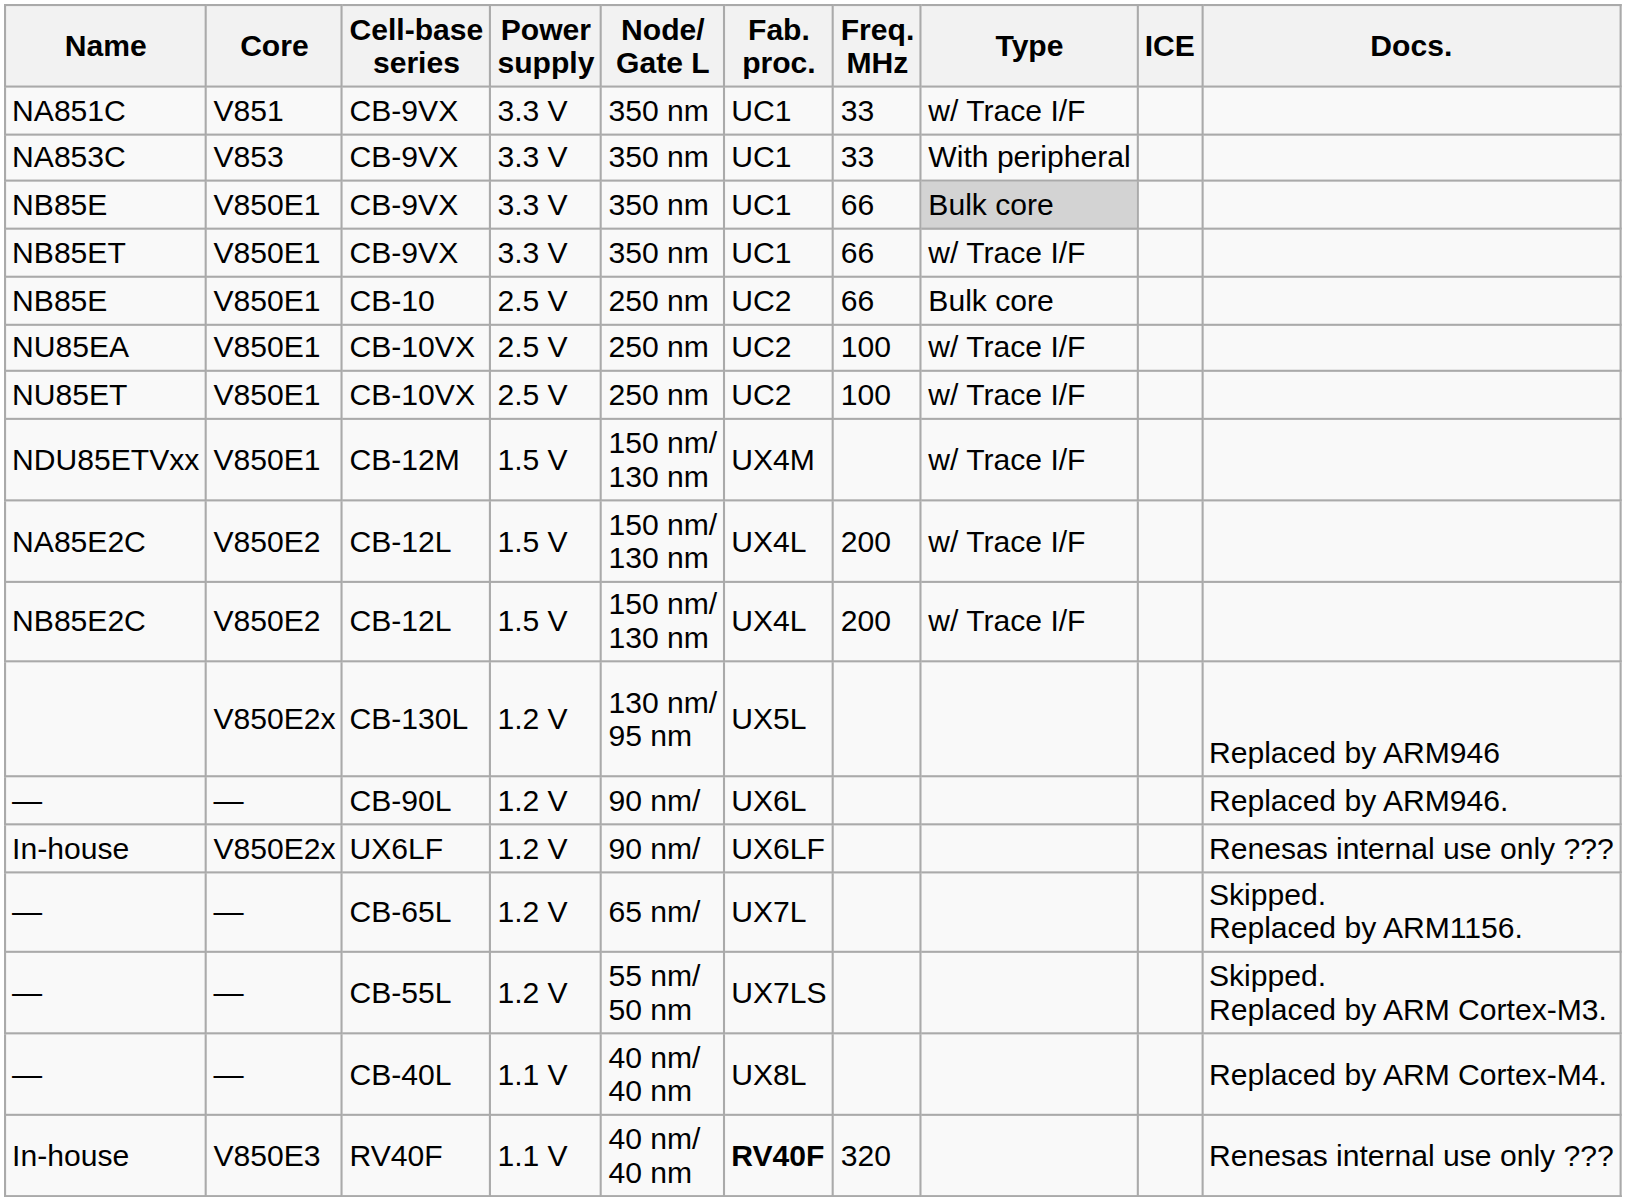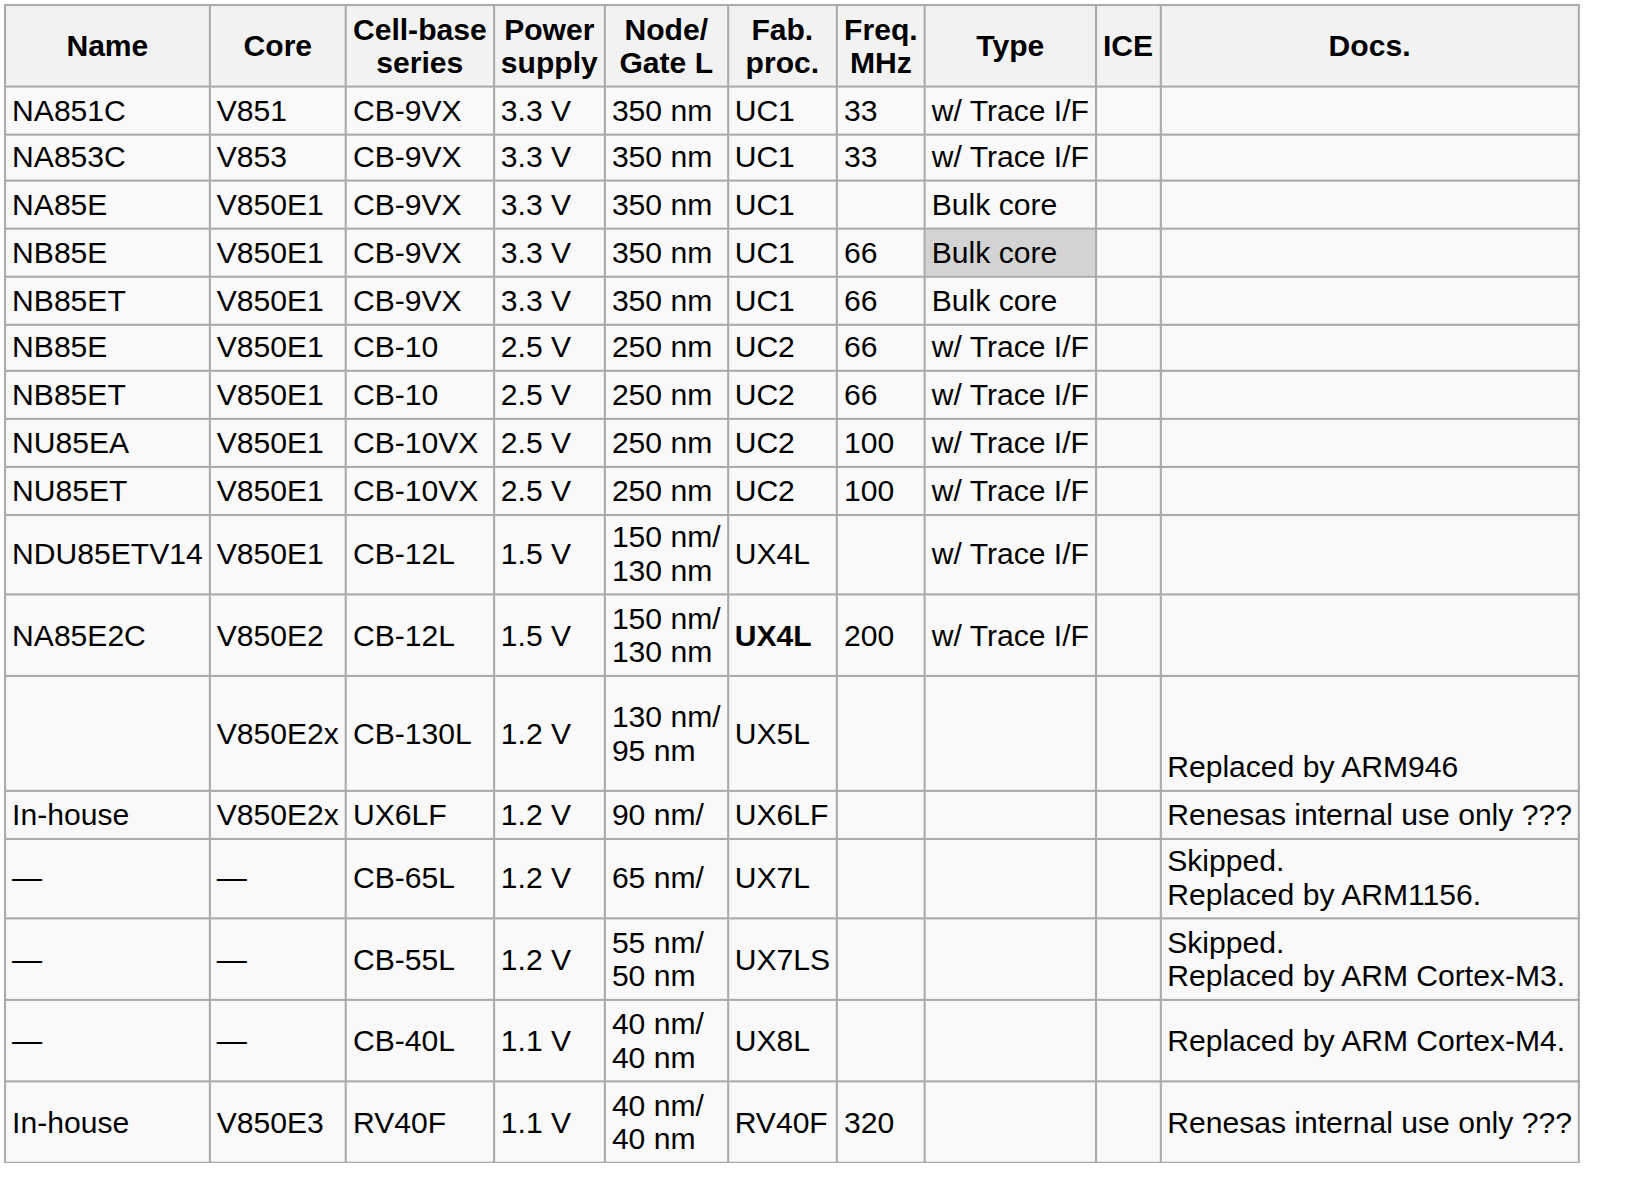(1030, 158) With peripheral -> (1010, 158) w/ Trace I/F
+ row: (60, 205)
(1007, 253) w/ Trace I/F -> (994, 300) Bulk core
(991, 300) Bulk core -> (1010, 348) w/ Trace I/F
+ row: (69, 395)
+ row: (107, 555)
- row: (106, 460)
(769, 541) normal -> (773, 636) bold
- row: (79, 622)
- row: (27, 800)
(778, 1155) bold -> (781, 1122) normal
